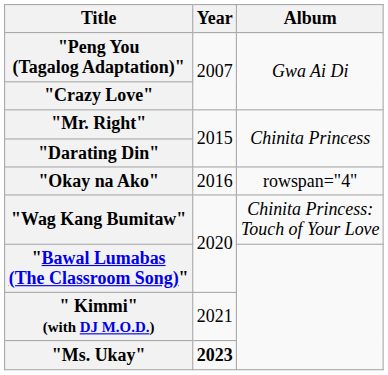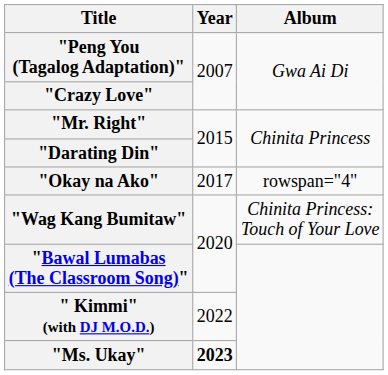(215, 180) 2016 -> (215, 180) 2017
(215, 316) 2021 -> (215, 316) 2022
